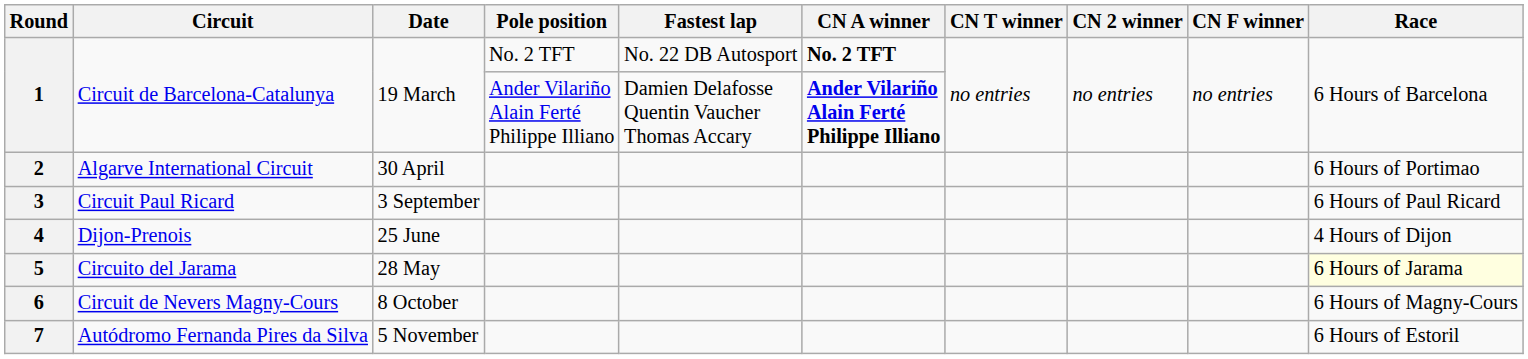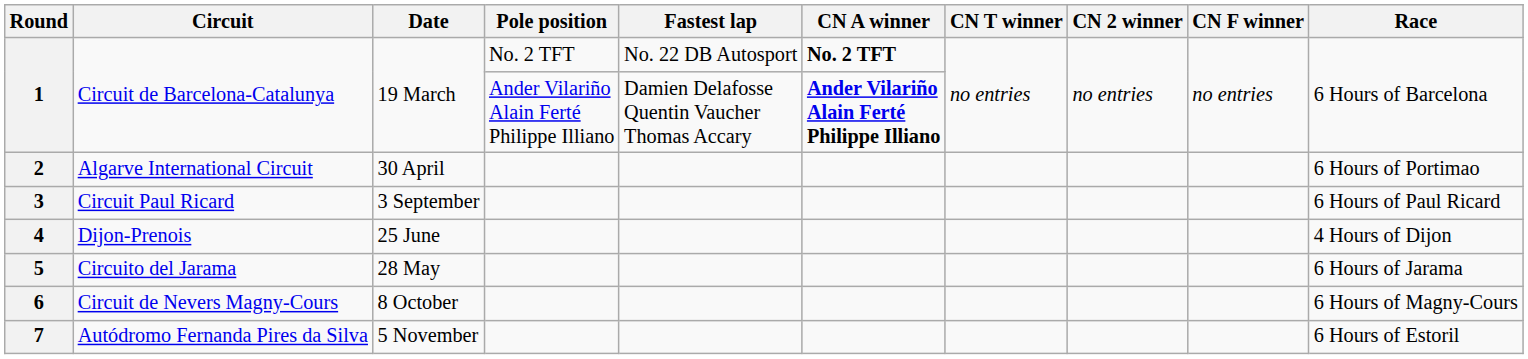(1388, 269) lightyellow background -> (1388, 269) no background
